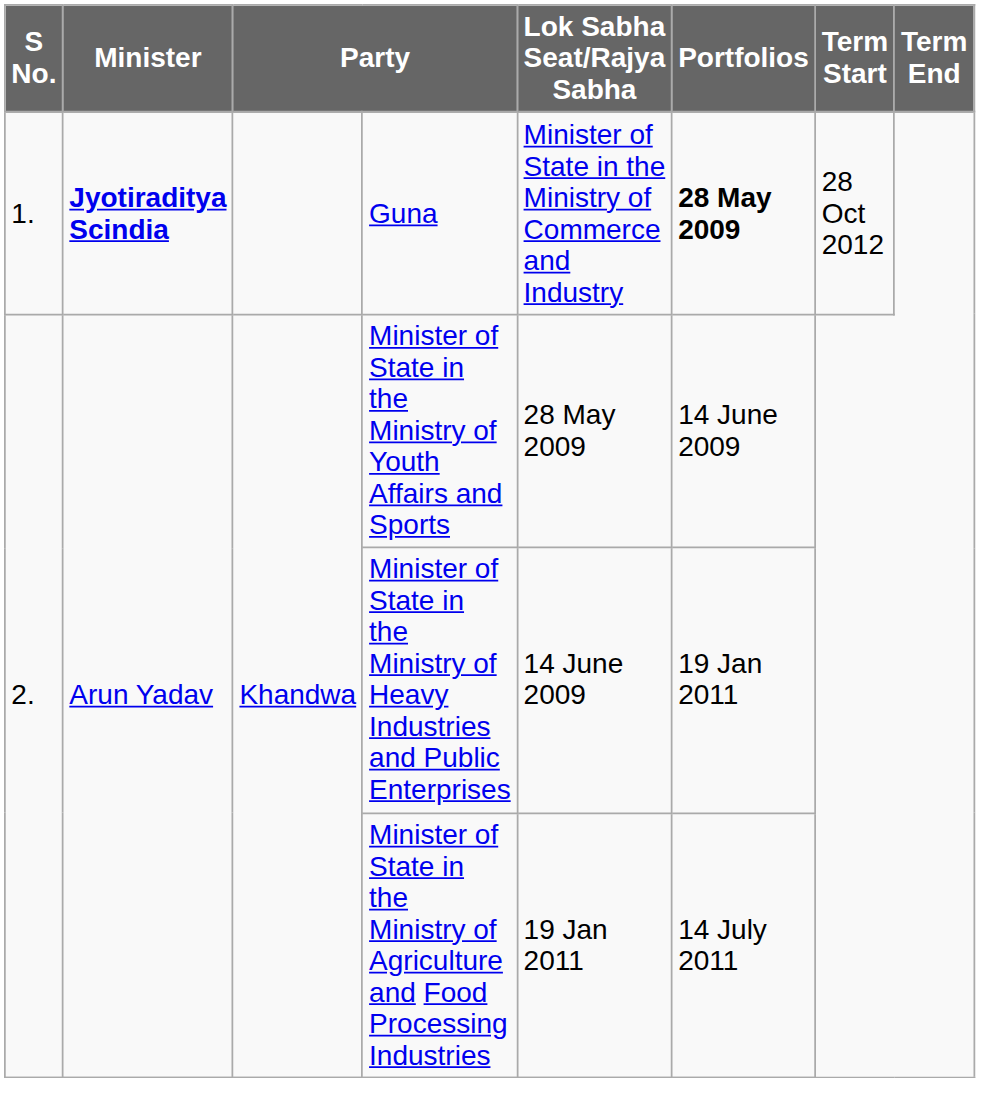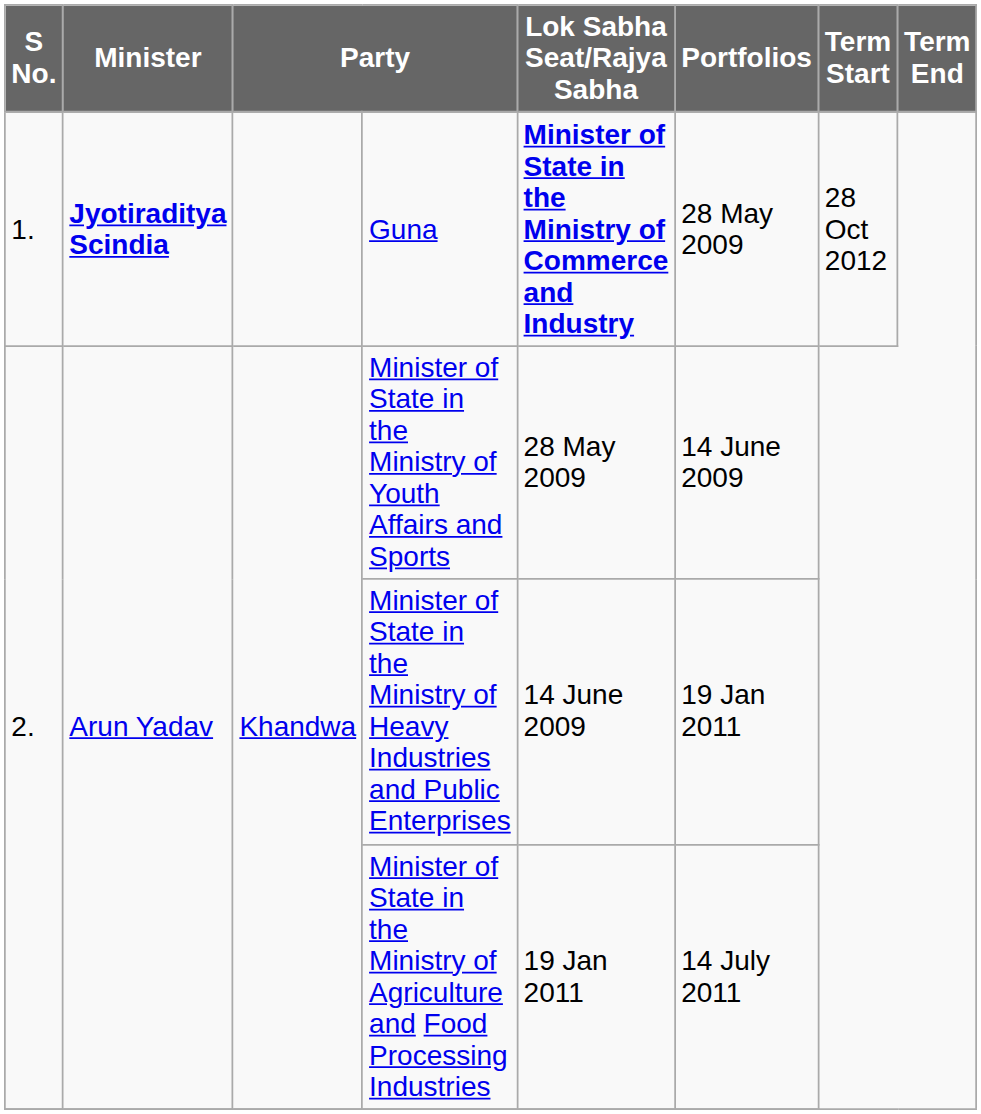(594, 212) normal -> (596, 228) bold
(725, 212) bold -> (727, 228) normal
